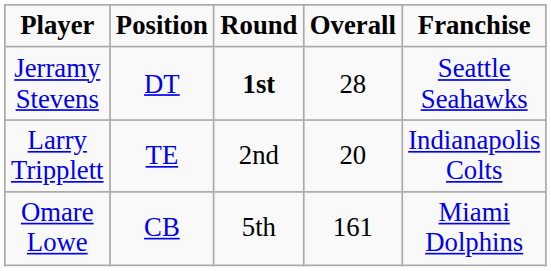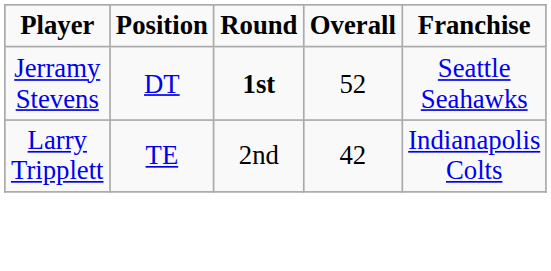(353, 83) 28 -> (353, 83) 52
(353, 155) 20 -> (353, 155) 42
- row: (57, 227)
